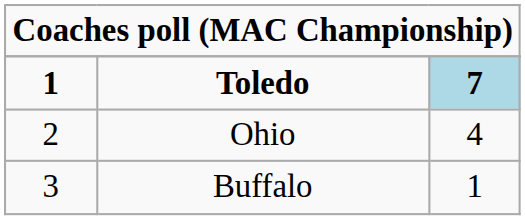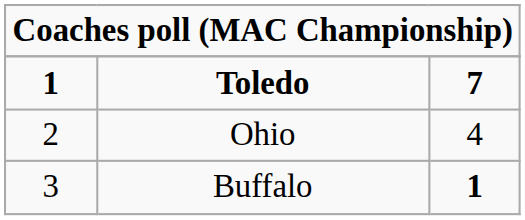(475, 82) lightblue background -> (475, 82) no background
(475, 186) normal -> (475, 186) bold
